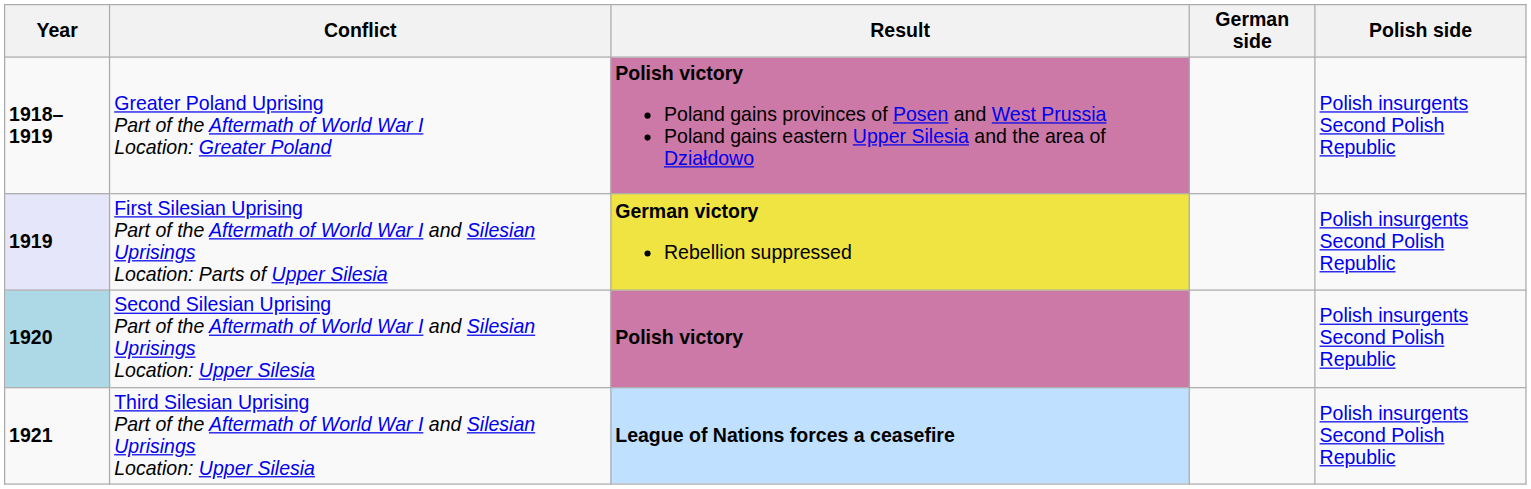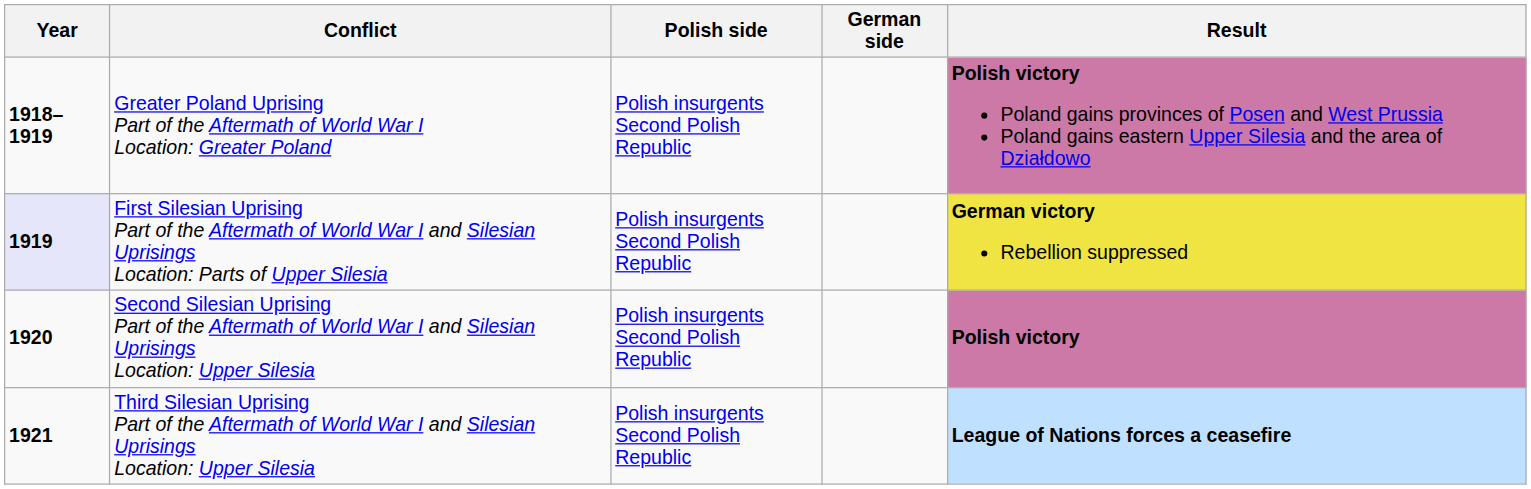columns swapped: (1420, 30) <-> (900, 30)
(31, 338) lightblue background -> (31, 338) no background
